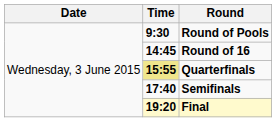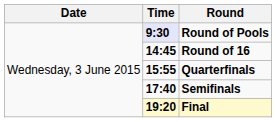(158, 32) no background -> (158, 32) lavender background
(161, 70) khaki background -> (161, 70) no background
